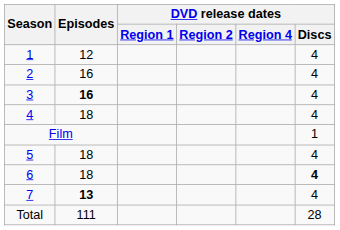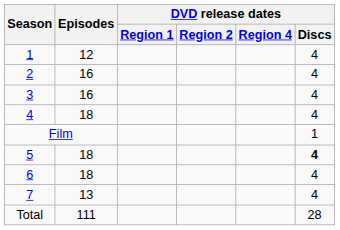(86, 94) bold -> (86, 94) normal
(315, 154) normal -> (315, 154) bold
(315, 174) bold -> (315, 174) normal
(86, 194) bold -> (86, 194) normal
